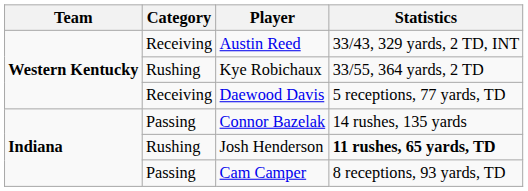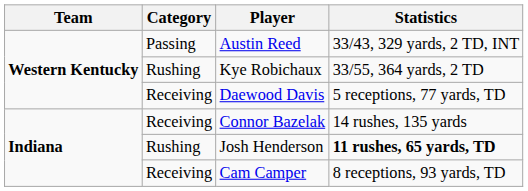(179, 43) Receiving -> (171, 43) Passing
(171, 121) Passing -> (179, 121) Receiving
(171, 173) Passing -> (179, 173) Receiving
